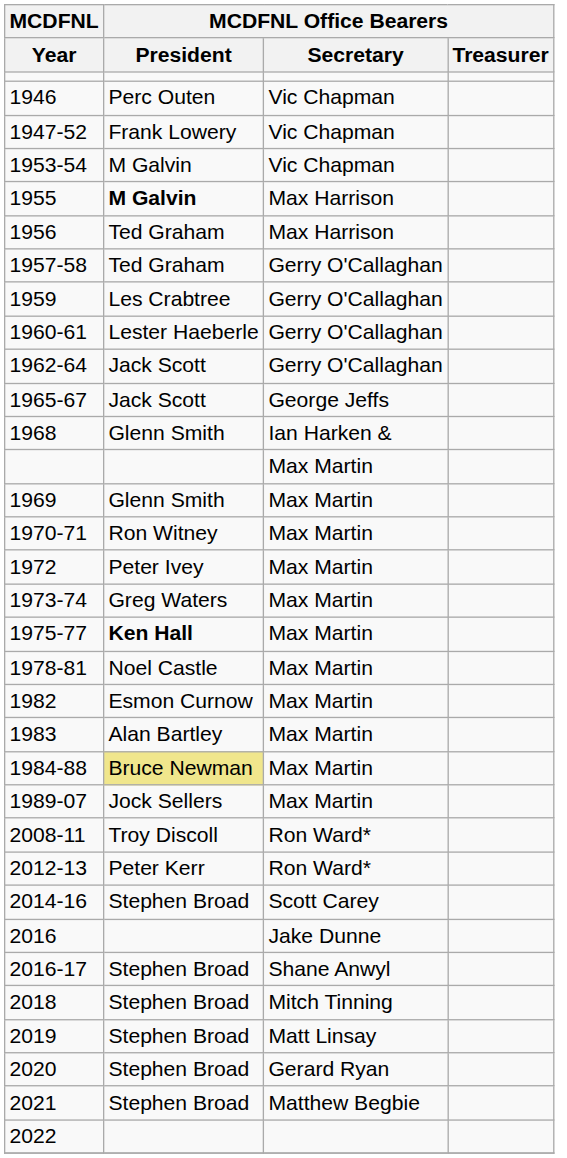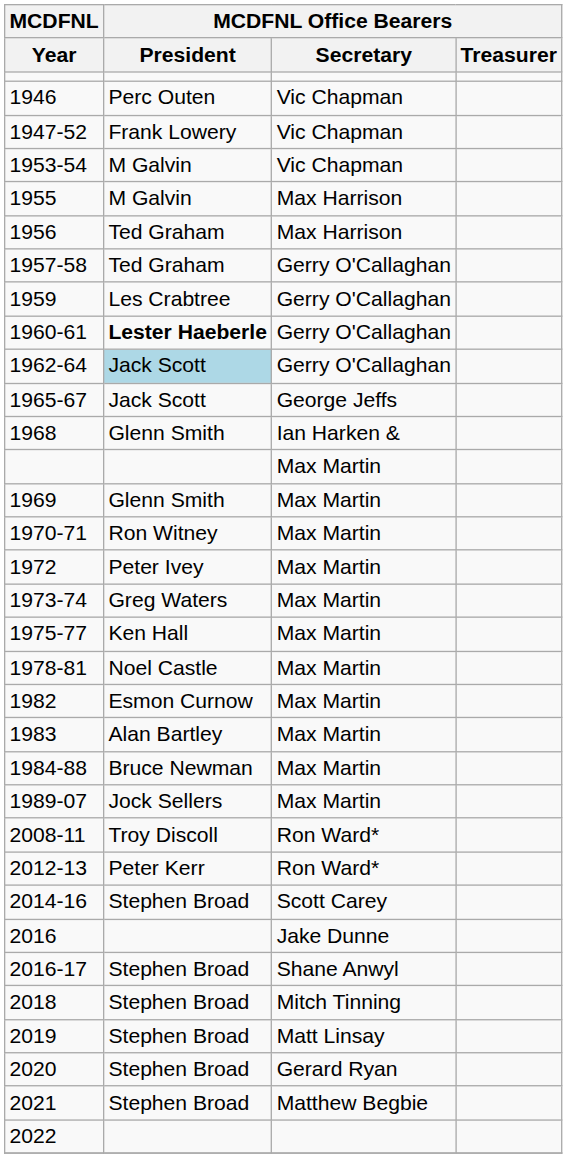(152, 198) bold -> (150, 198) normal
(184, 332) normal -> (188, 332) bold
(157, 365) no background -> (157, 365) lightblue background
(151, 633) bold -> (148, 633) normal
(181, 767) khaki background -> (181, 767) no background
